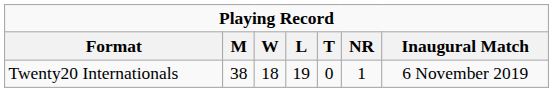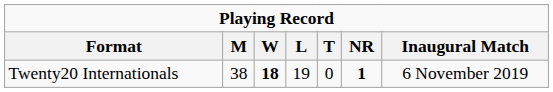(270, 73) normal -> (270, 73) bold
(362, 73) normal -> (362, 73) bold
